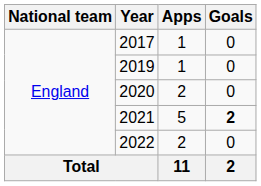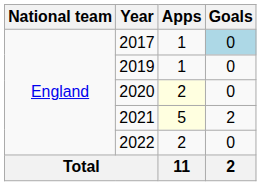(231, 42) no background -> (231, 42) lightblue background
(182, 92) no background -> (182, 92) lightyellow background
(182, 117) no background -> (182, 117) lightyellow background
(231, 117) bold -> (231, 117) normal
